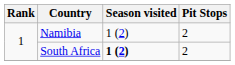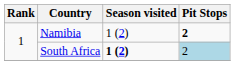(185, 32) normal -> (185, 32) bold
(185, 51) no background -> (185, 51) lightblue background
